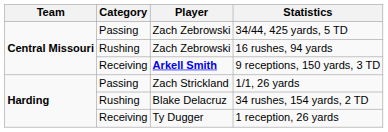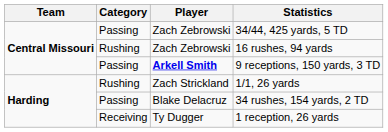(123, 65) Receiving -> (119, 65) Passing
(119, 83) Passing -> (119, 83) Rushing
(119, 100) Rushing -> (119, 100) Passing
